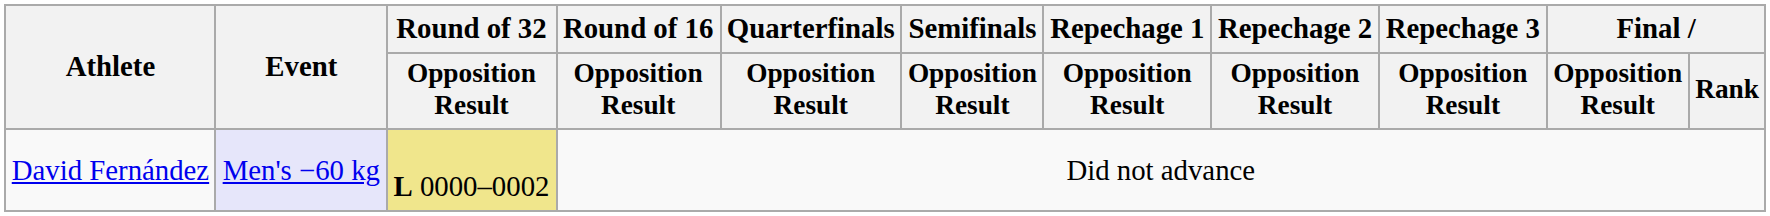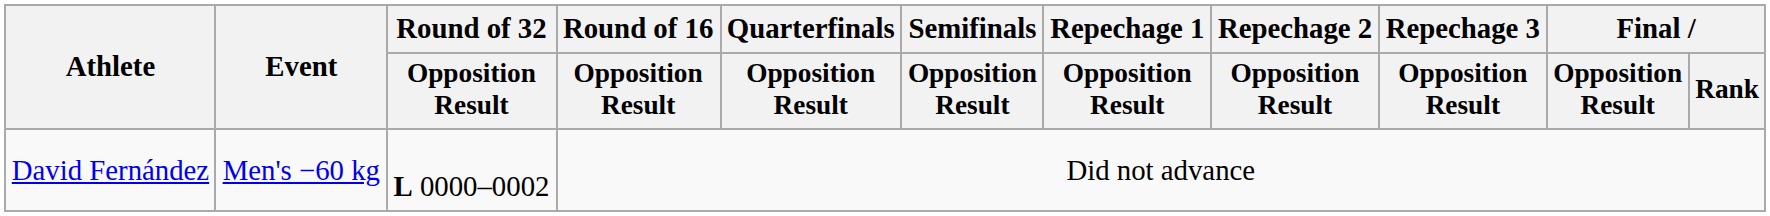(301, 170) lavender background -> (301, 170) no background
(471, 187) khaki background -> (471, 187) no background
